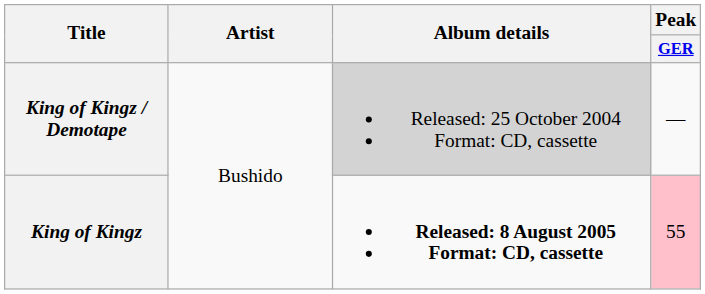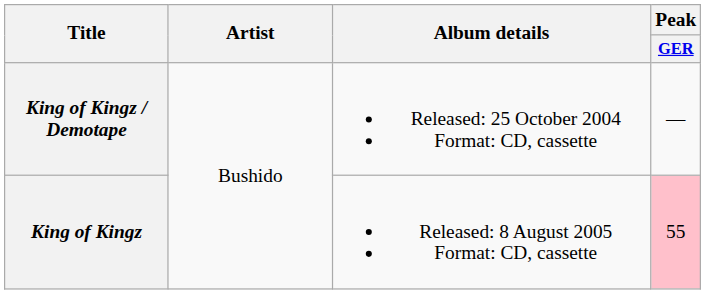(492, 130) lightgrey background -> (492, 130) no background
(492, 243) bold -> (492, 243) normal
